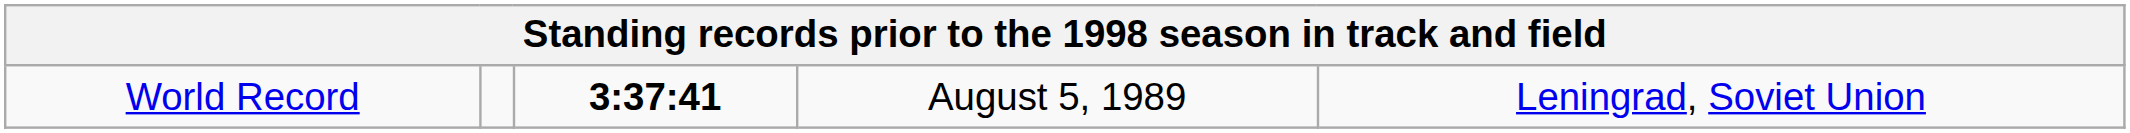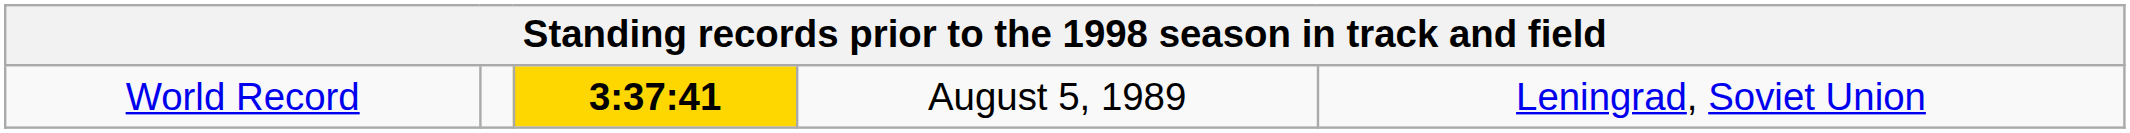(655, 95) no background -> (655, 95) gold background
